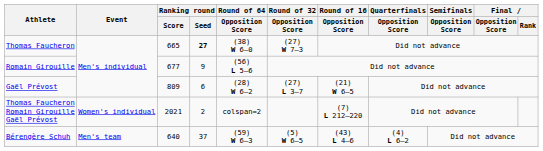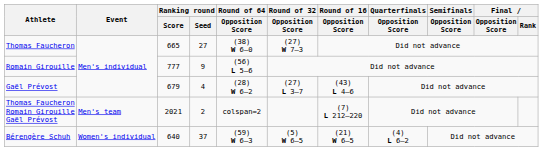(203, 45) bold -> (203, 45) normal
(173, 66) 677 -> (173, 66) 777
(173, 86) 809 -> (173, 86) 679
(203, 86) 6 -> (203, 86) 4
(343, 86) (21) W 6–5 -> (343, 86) (43) L 4–6
(117, 111) Women's individual -> (100, 111) Men's team
(100, 136) Men's team -> (117, 136) Women's individual
(343, 136) (43) L 4–6 -> (343, 136) (21) W 6–5
